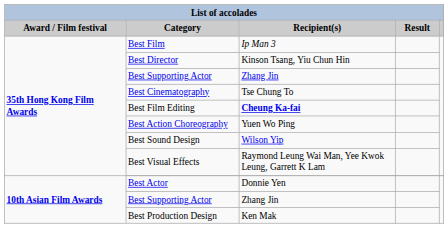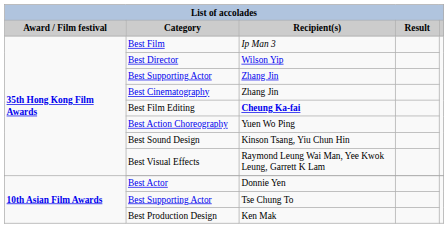(296, 60) Kinson Tsang, Yiu Chun Hin -> (262, 60) Wilson Yip
(267, 92) Tse Chung To -> (260, 92) Zhang Jin
(262, 140) Wilson Yip -> (296, 140) Kinson Tsang, Yiu Chun Hin
(260, 199) Zhang Jin -> (267, 199) Tse Chung To
